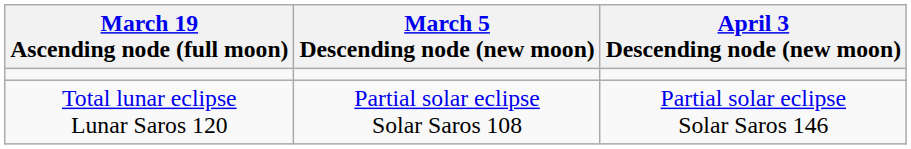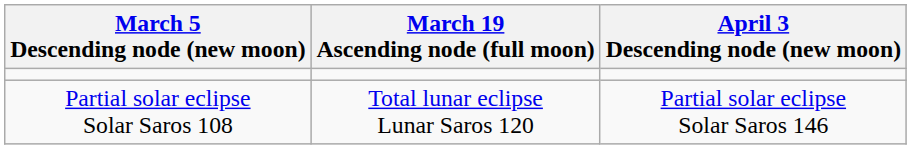columns swapped: (447, 36) <-> (149, 36)
